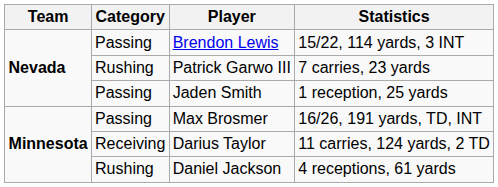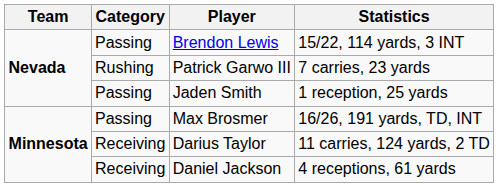(124, 169) Rushing -> (130, 169) Receiving
